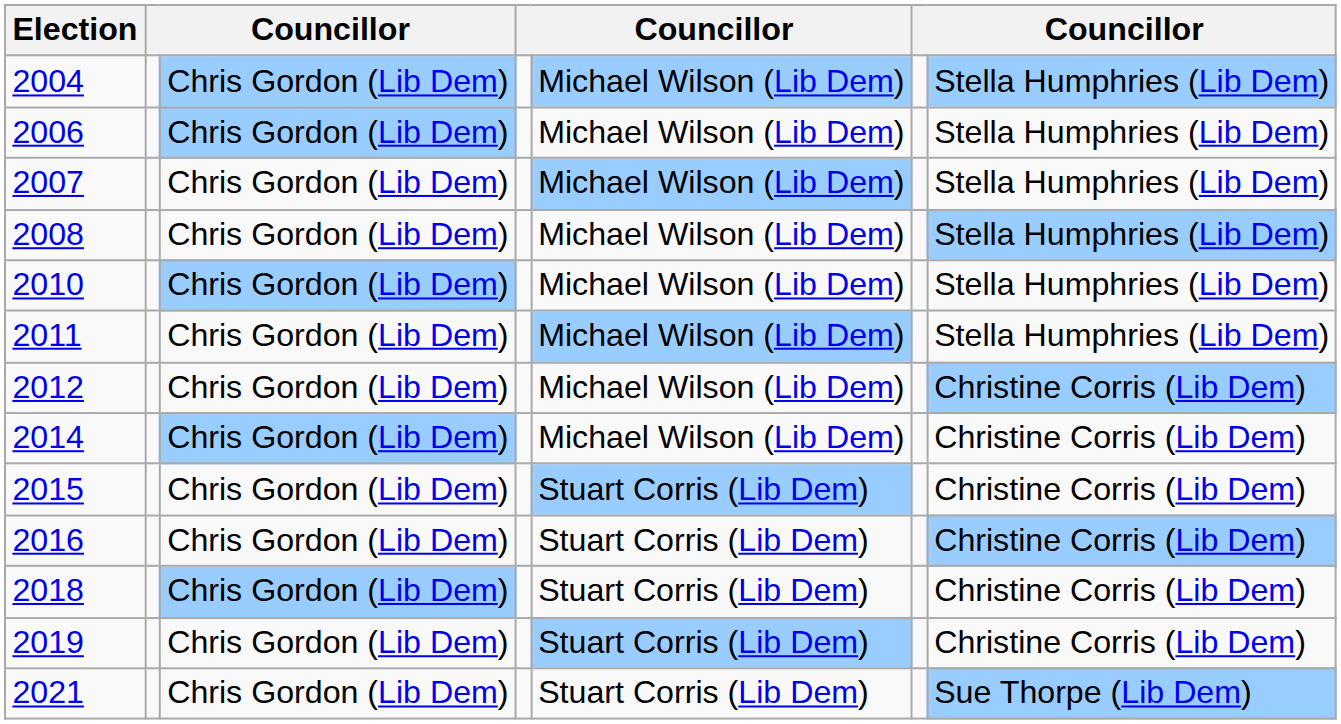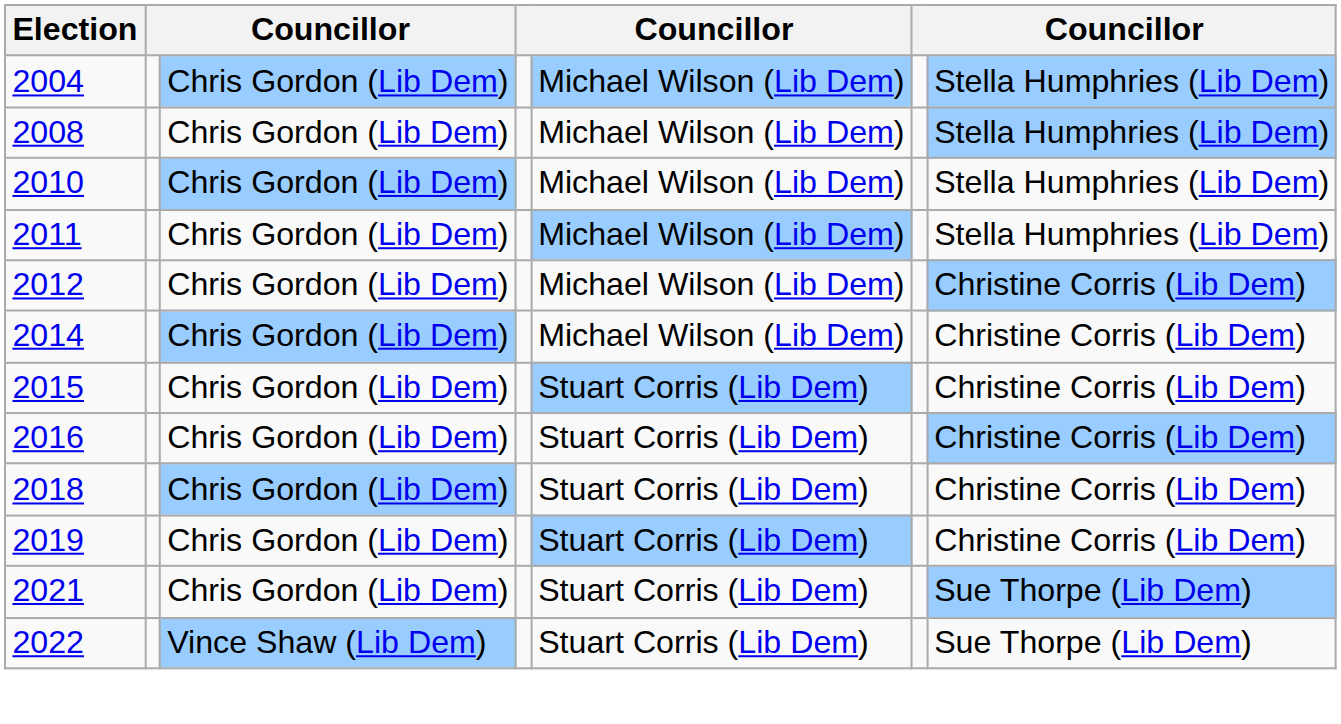- row: (48, 132)
- row: (48, 183)
+ row: (48, 642)
